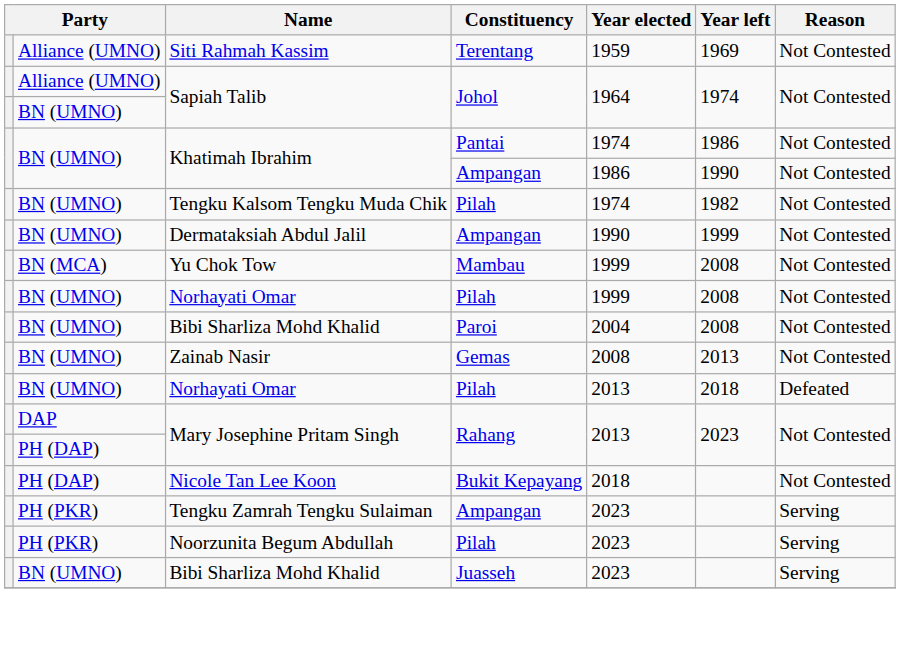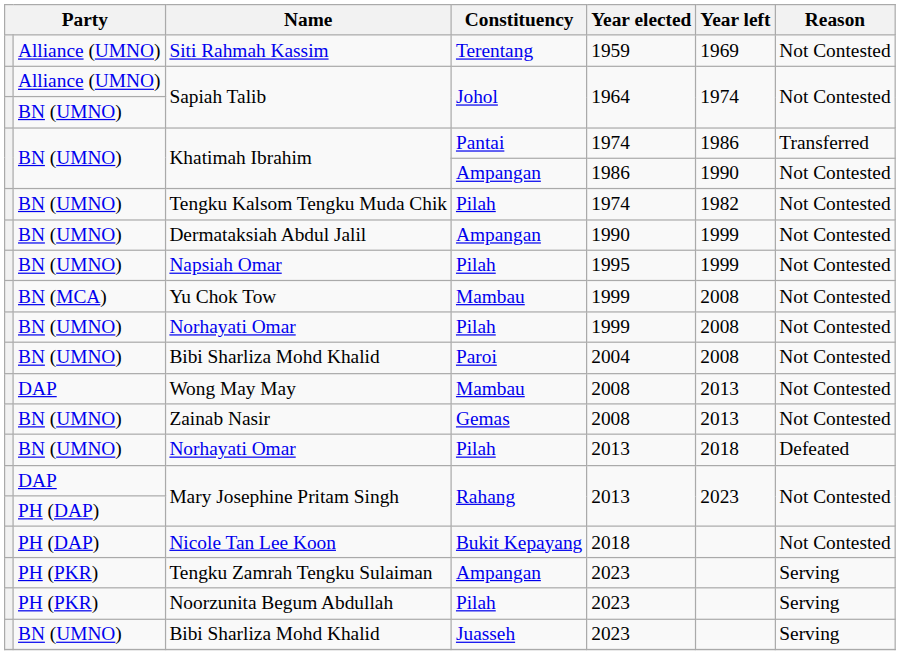(835, 142) Not Contested -> (824, 142) Transferred
+ row: (226, 265)
+ row: (233, 388)
